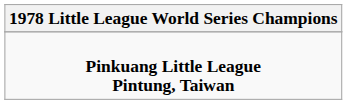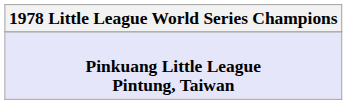(173, 75) no background -> (173, 75) lavender background
